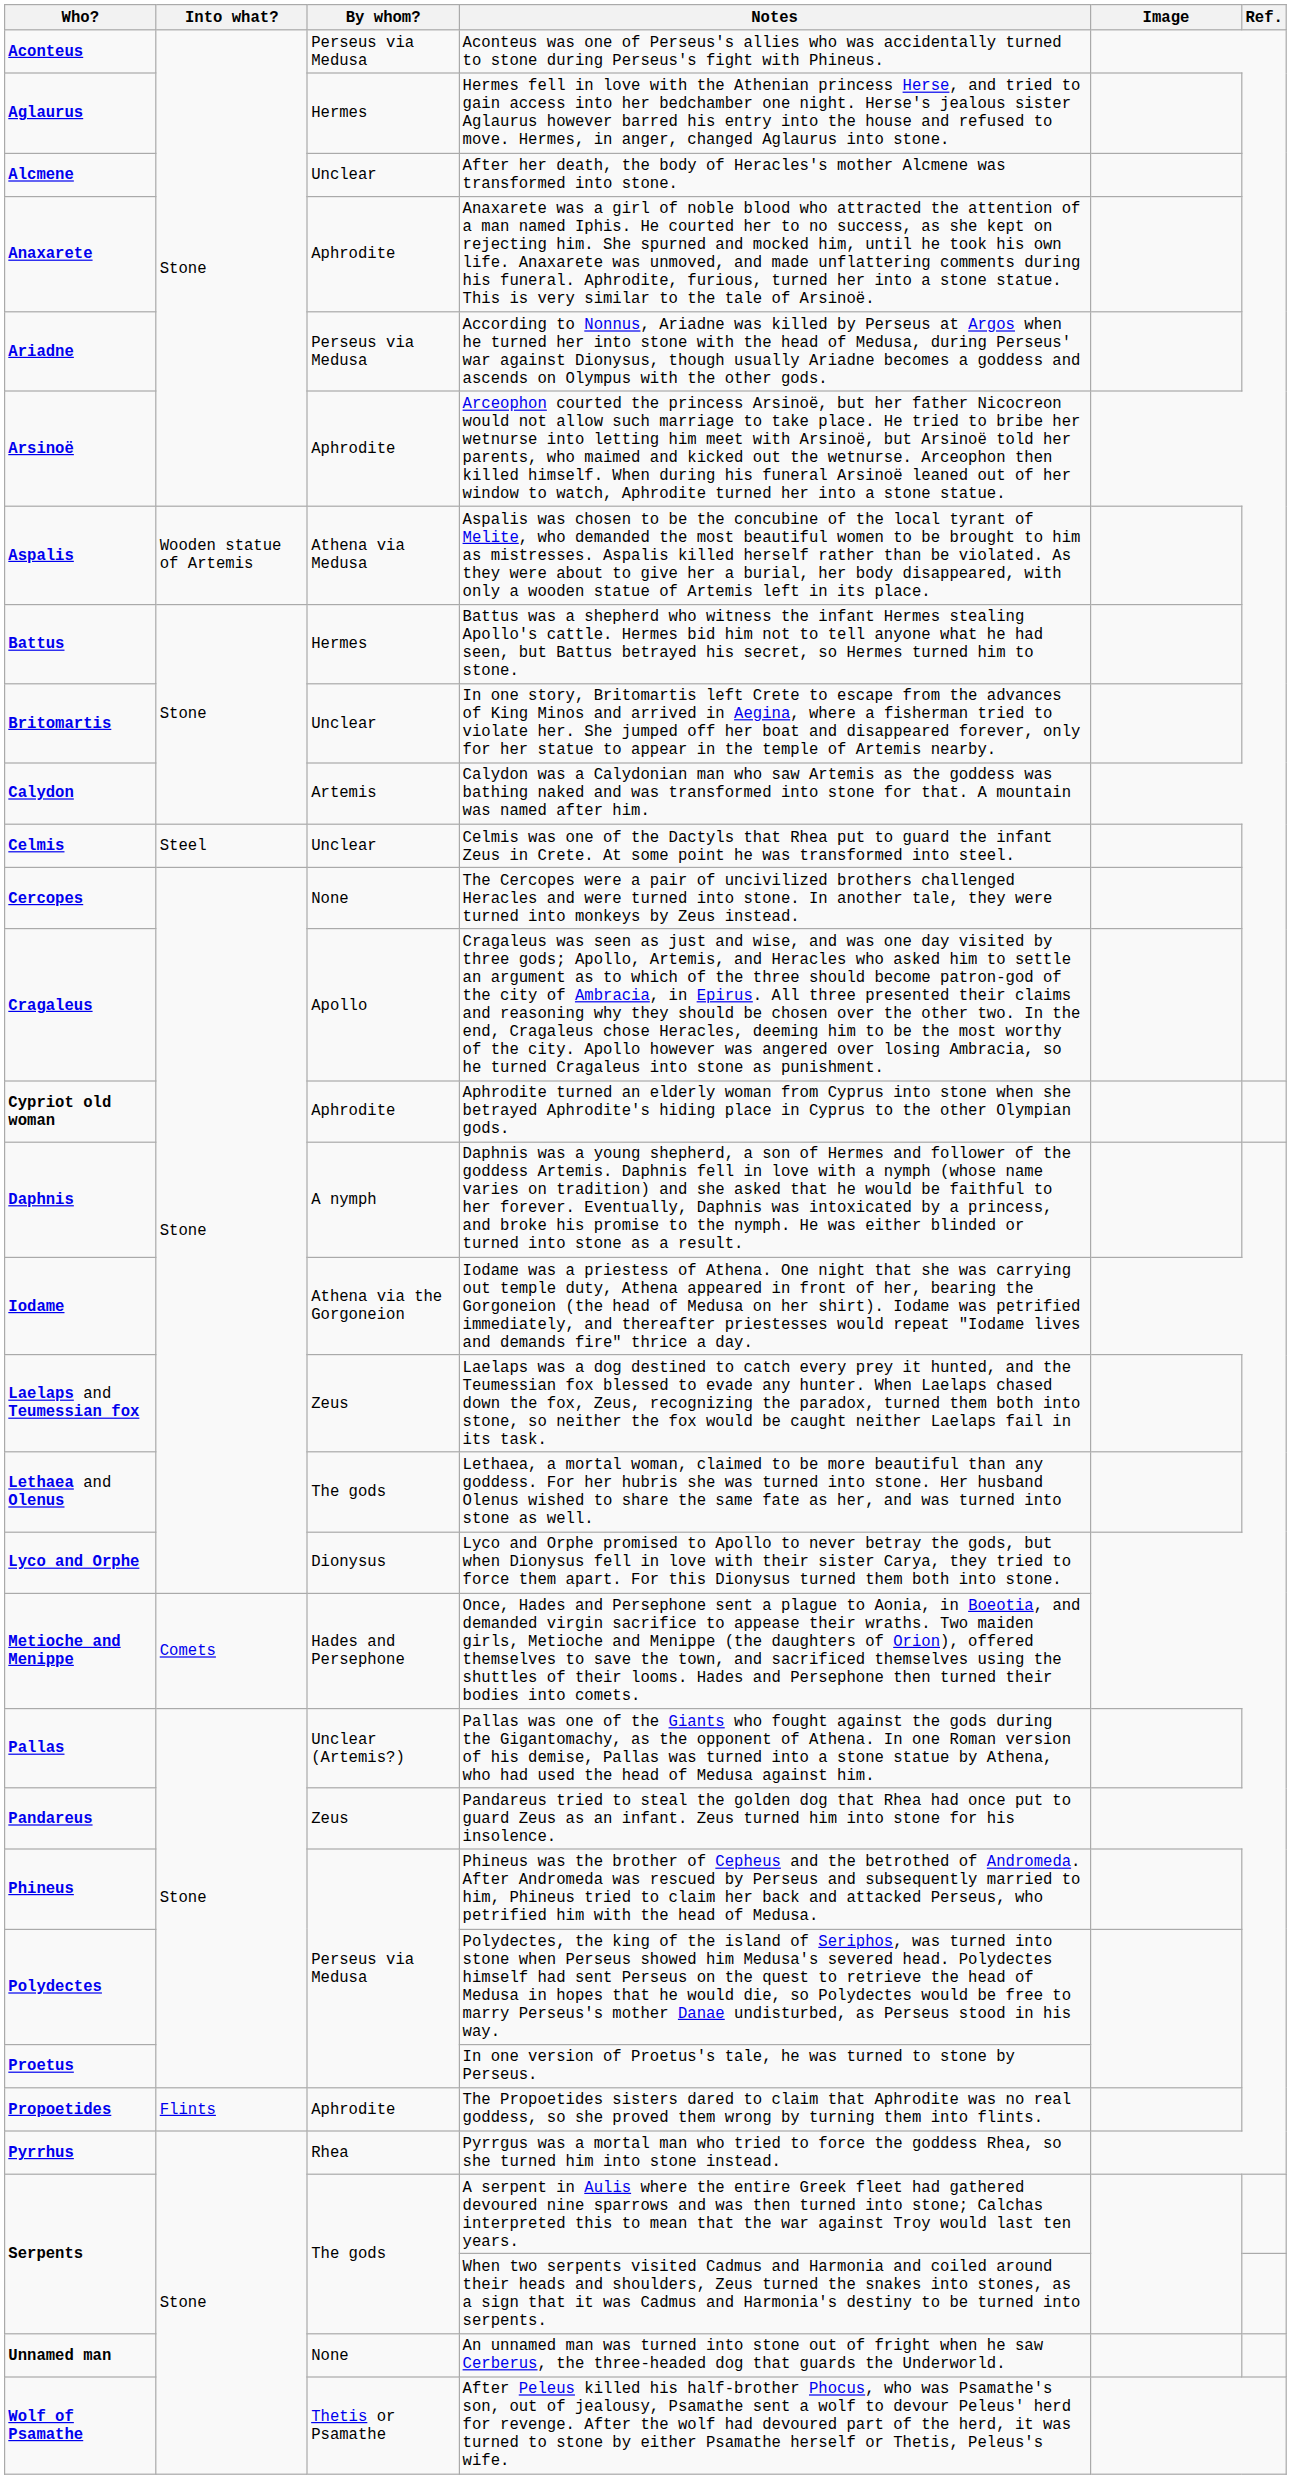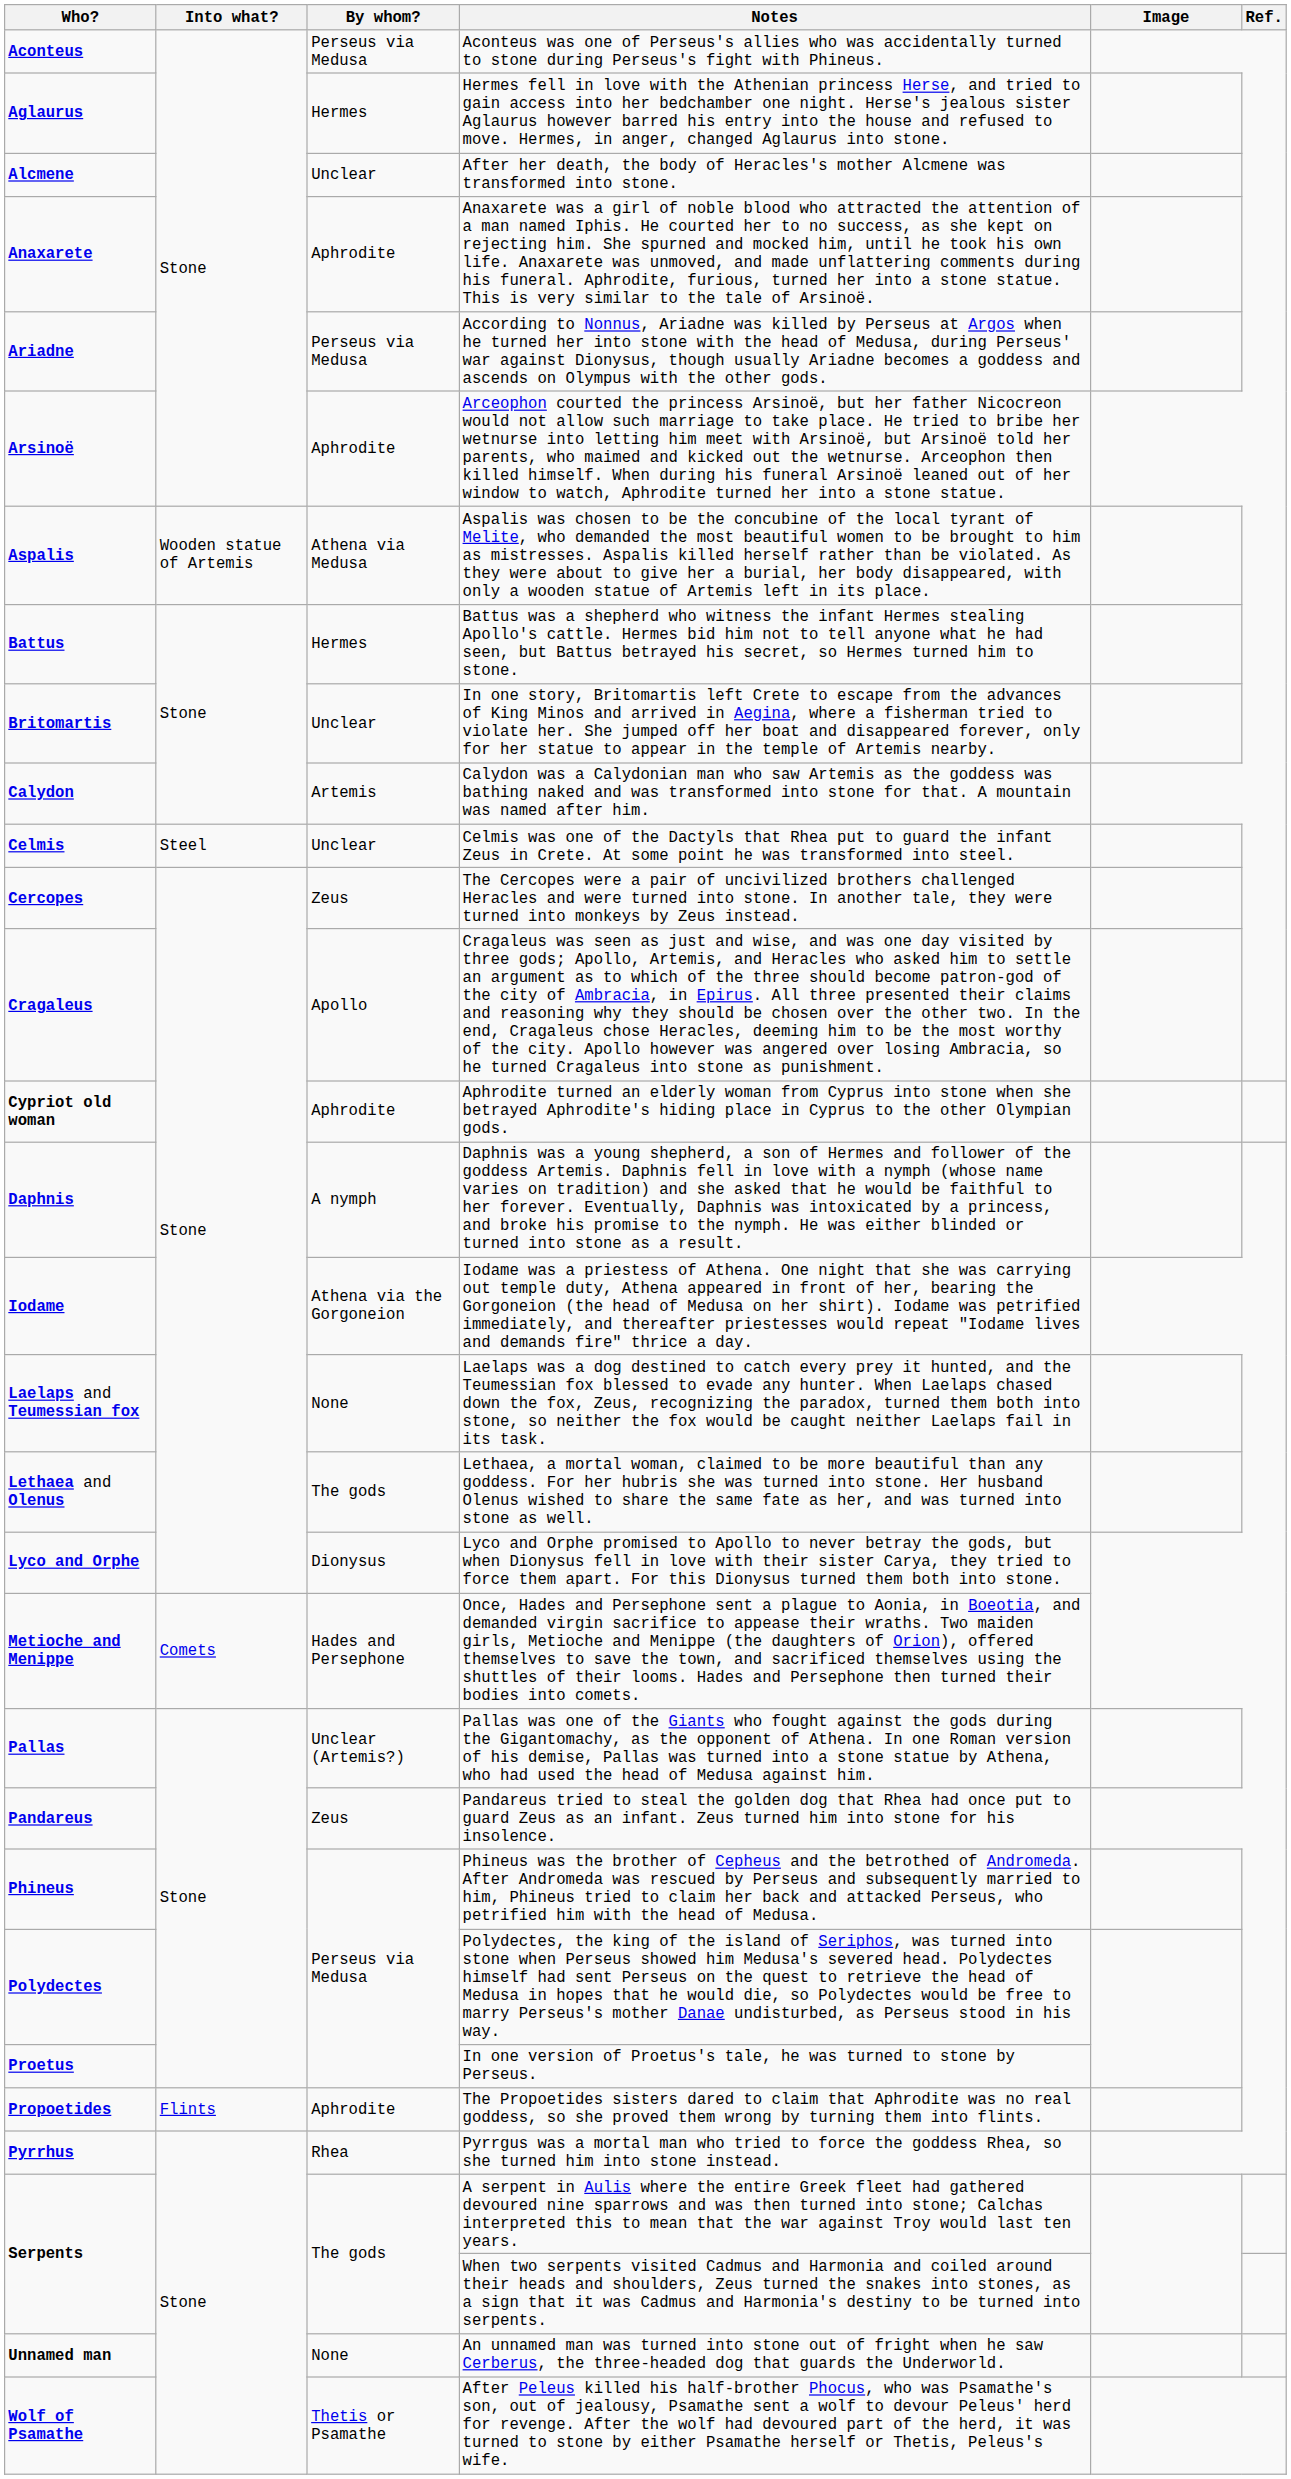(330, 898) None -> (330, 898) Zeus
(330, 1404) Zeus -> (330, 1404) None
